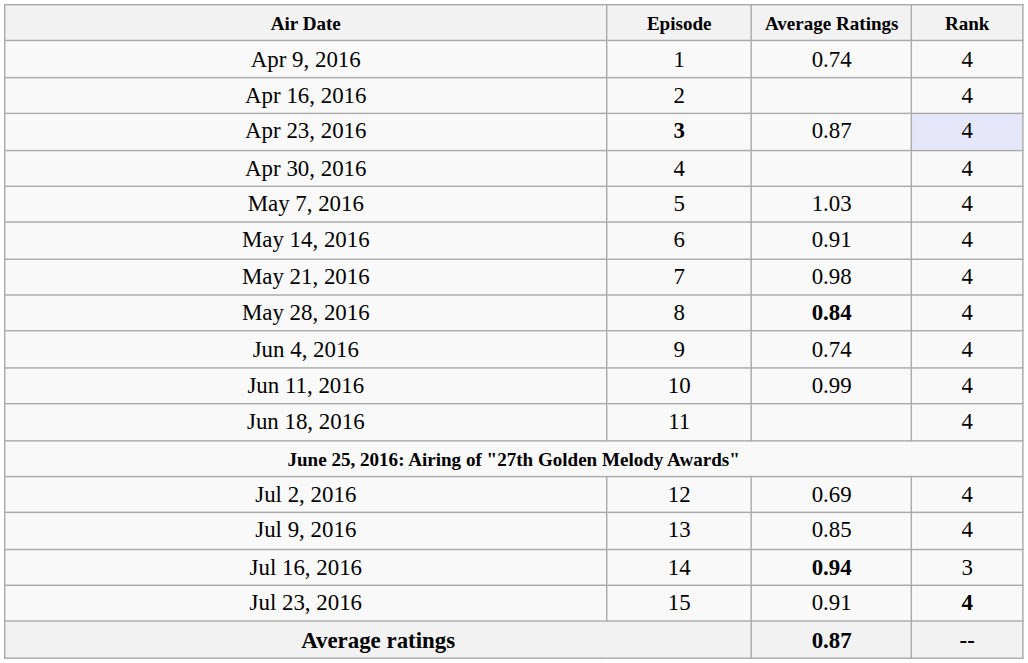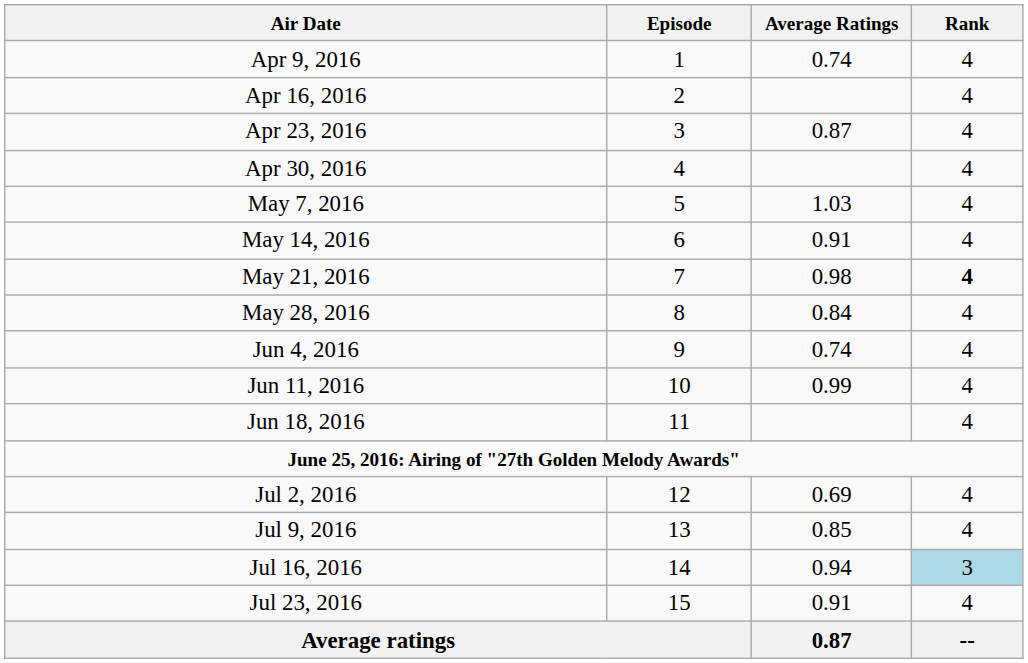(679, 131) bold -> (679, 131) normal
(967, 131) lavender background -> (967, 131) no background
(967, 276) normal -> (967, 276) bold
(832, 312) bold -> (832, 312) normal
(832, 566) bold -> (832, 566) normal
(967, 566) no background -> (967, 566) lightblue background
(967, 603) bold -> (967, 603) normal
